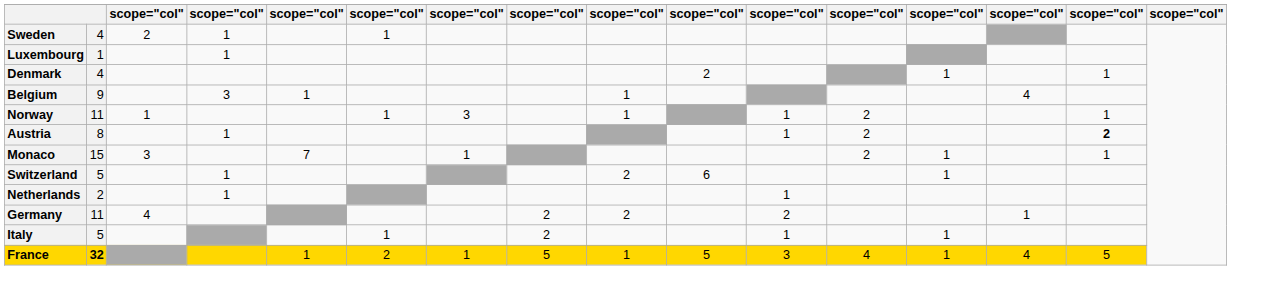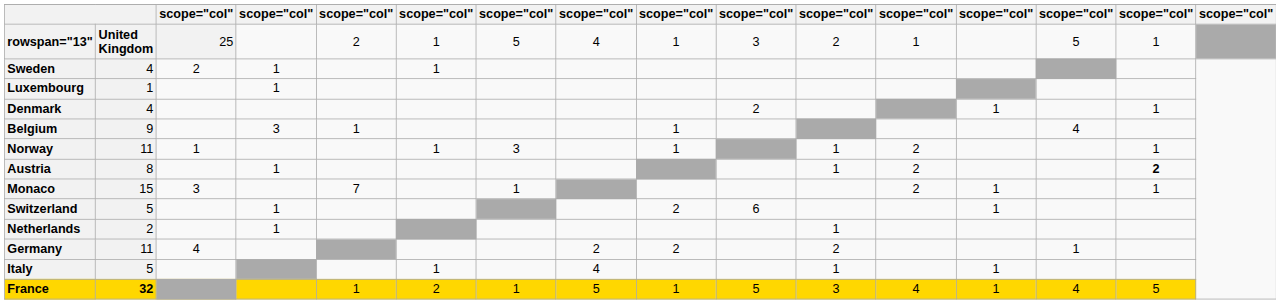+ row: (50, 41)
(547, 235) 2 -> (596, 269) 4
